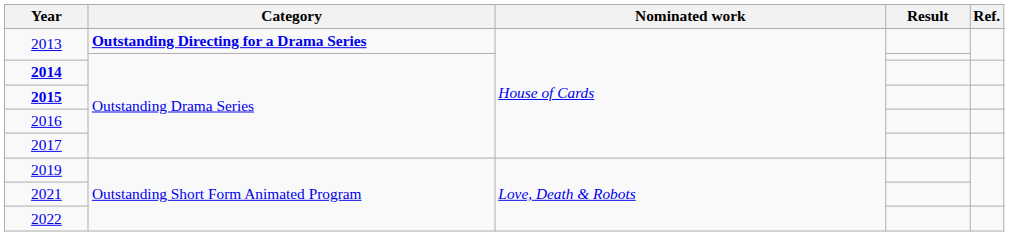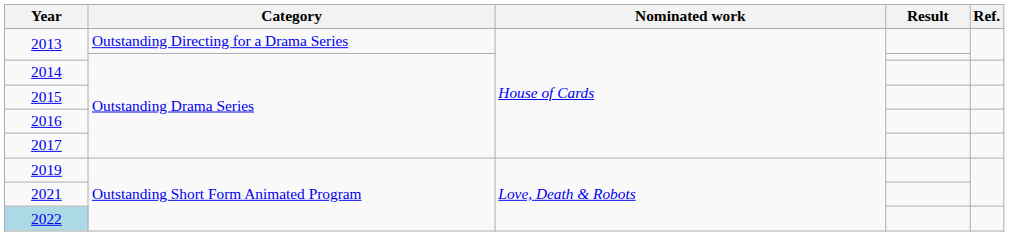(229, 41) bold -> (220, 41) normal
(46, 72) bold -> (46, 72) normal
(46, 96) bold -> (46, 96) normal
(46, 218) no background -> (46, 218) lightblue background
